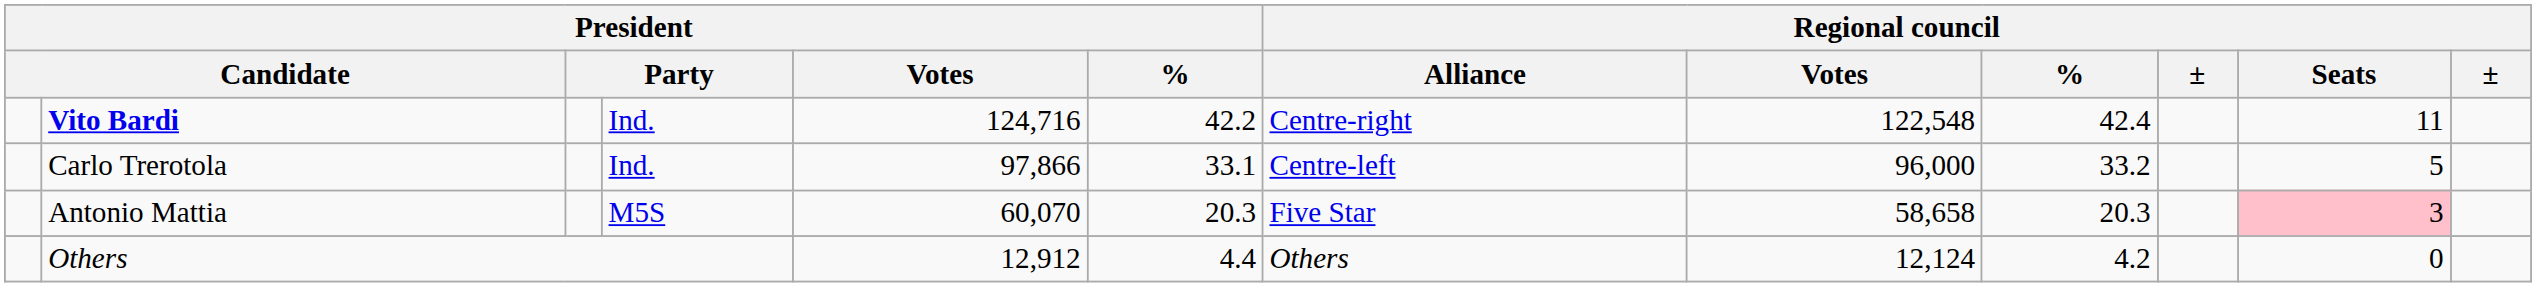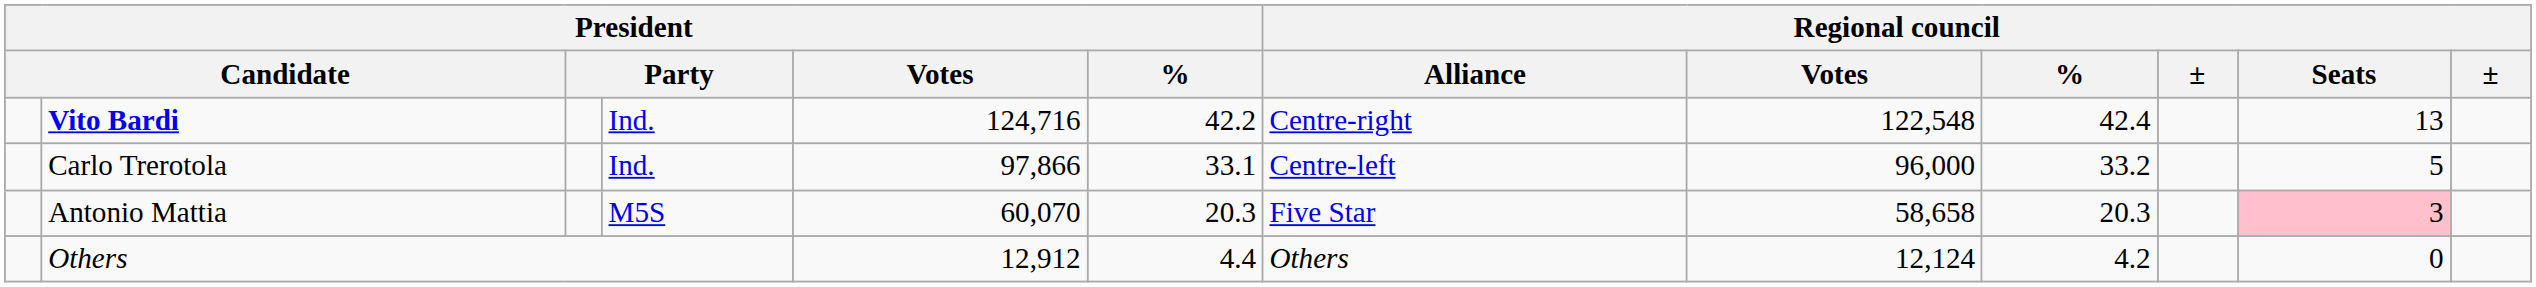(2430, 119) 11 -> (2429, 119) 13
